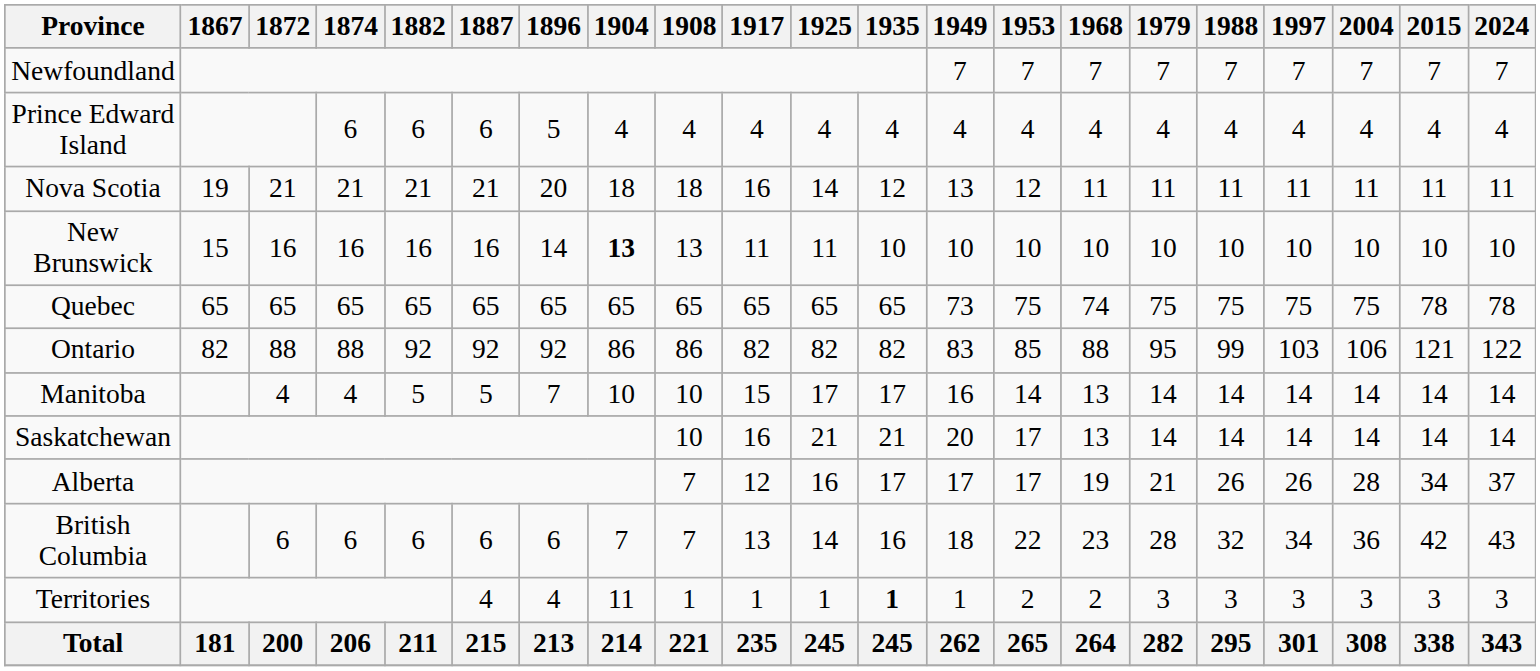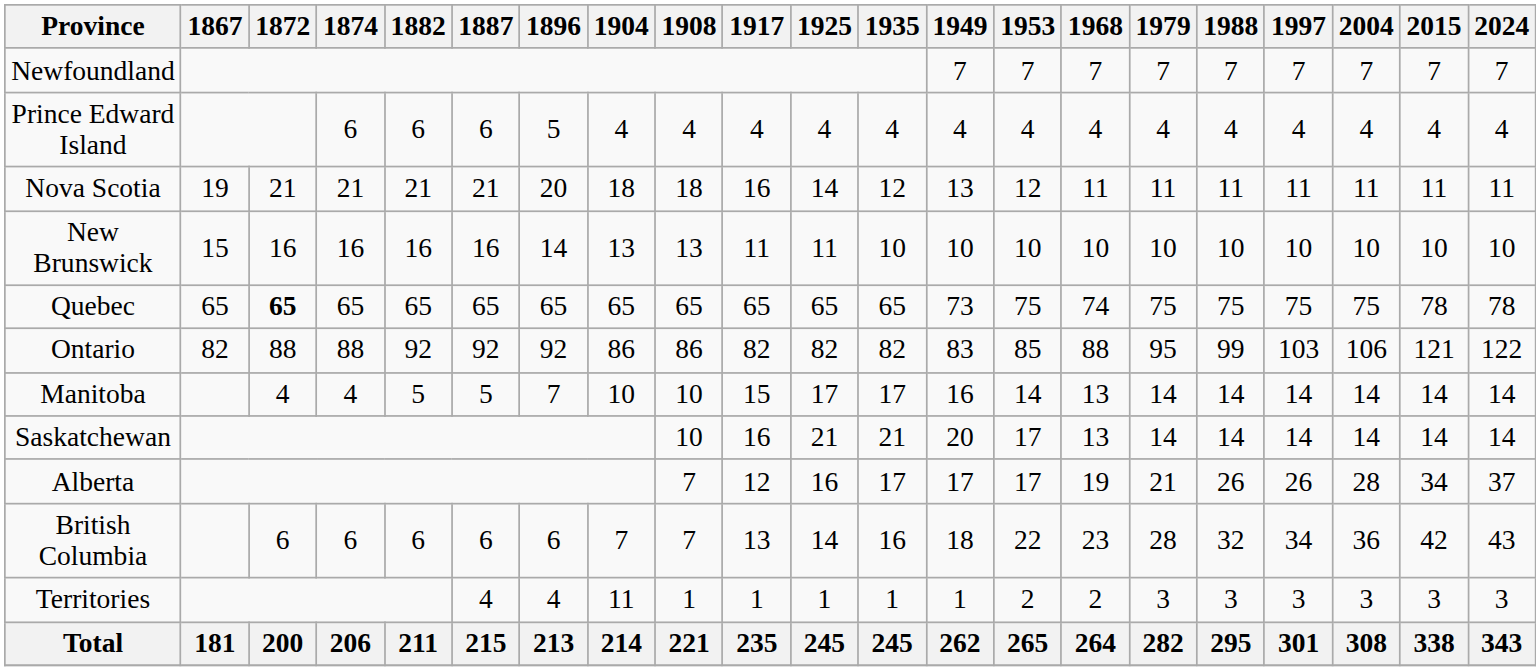(621, 247) bold -> (621, 247) normal
(283, 306) normal -> (283, 306) bold
(892, 599) bold -> (892, 599) normal
